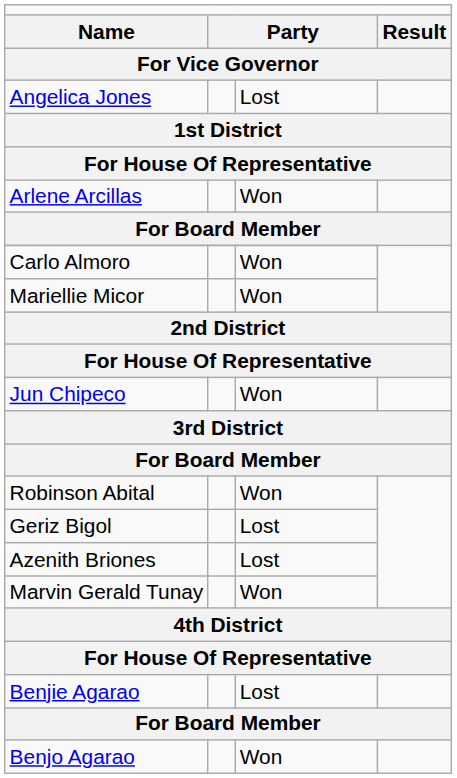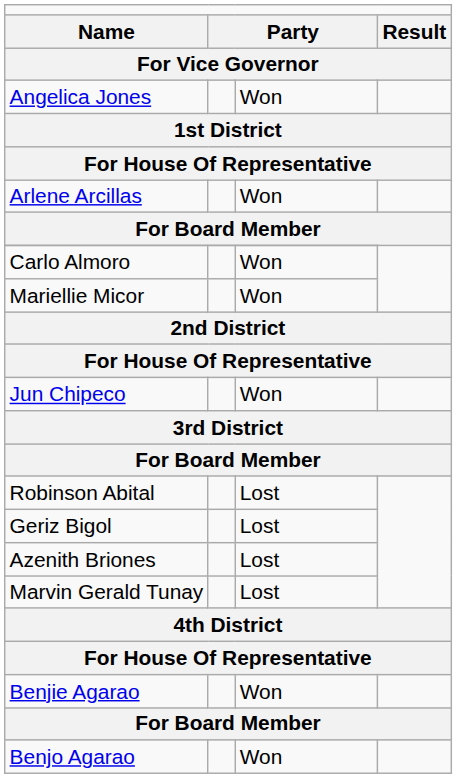(259, 97) Lost -> (261, 97) Won
(261, 493) Won -> (259, 493) Lost
(261, 592) Won -> (259, 592) Lost
(259, 691) Lost -> (261, 691) Won
